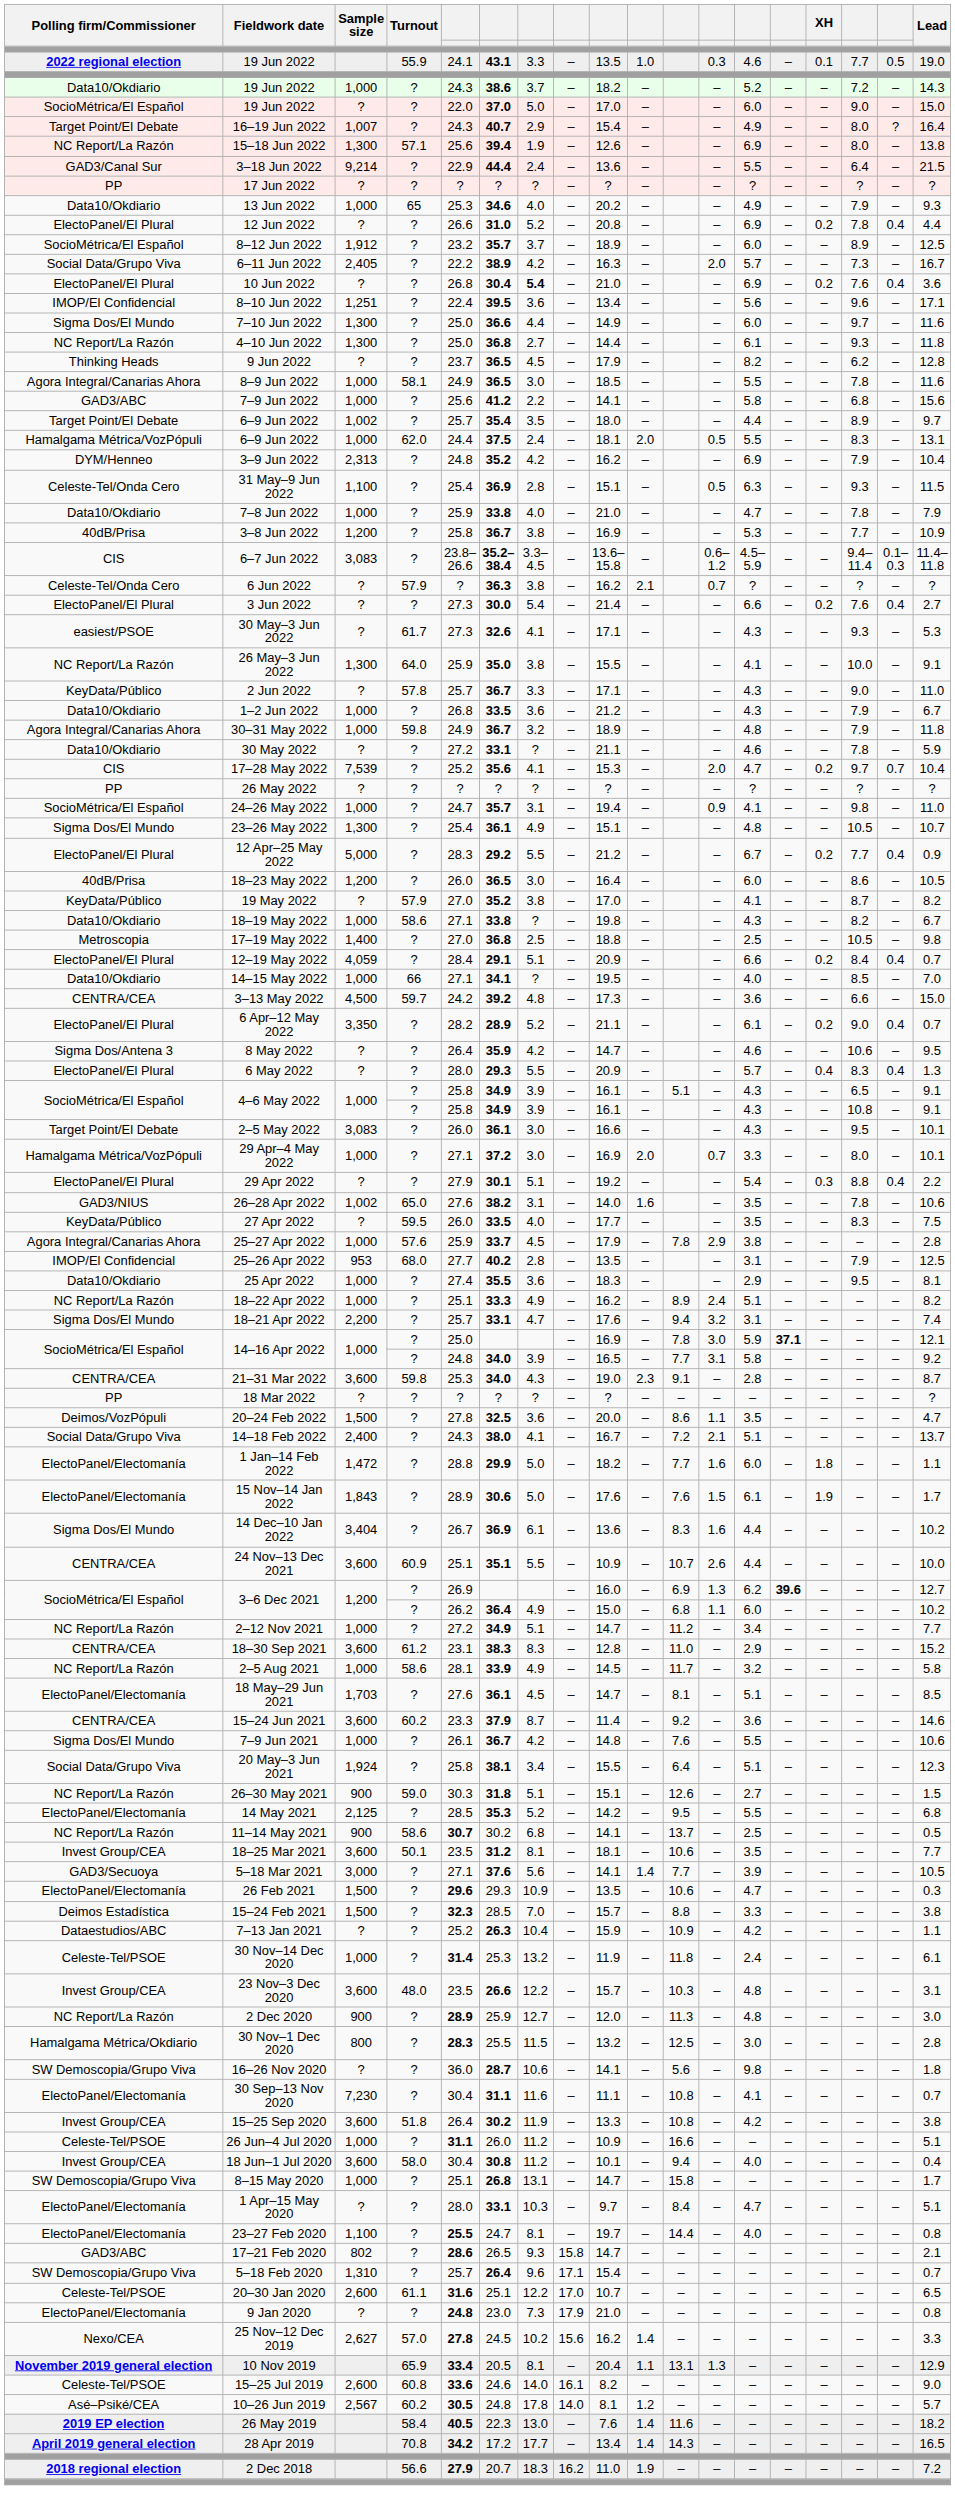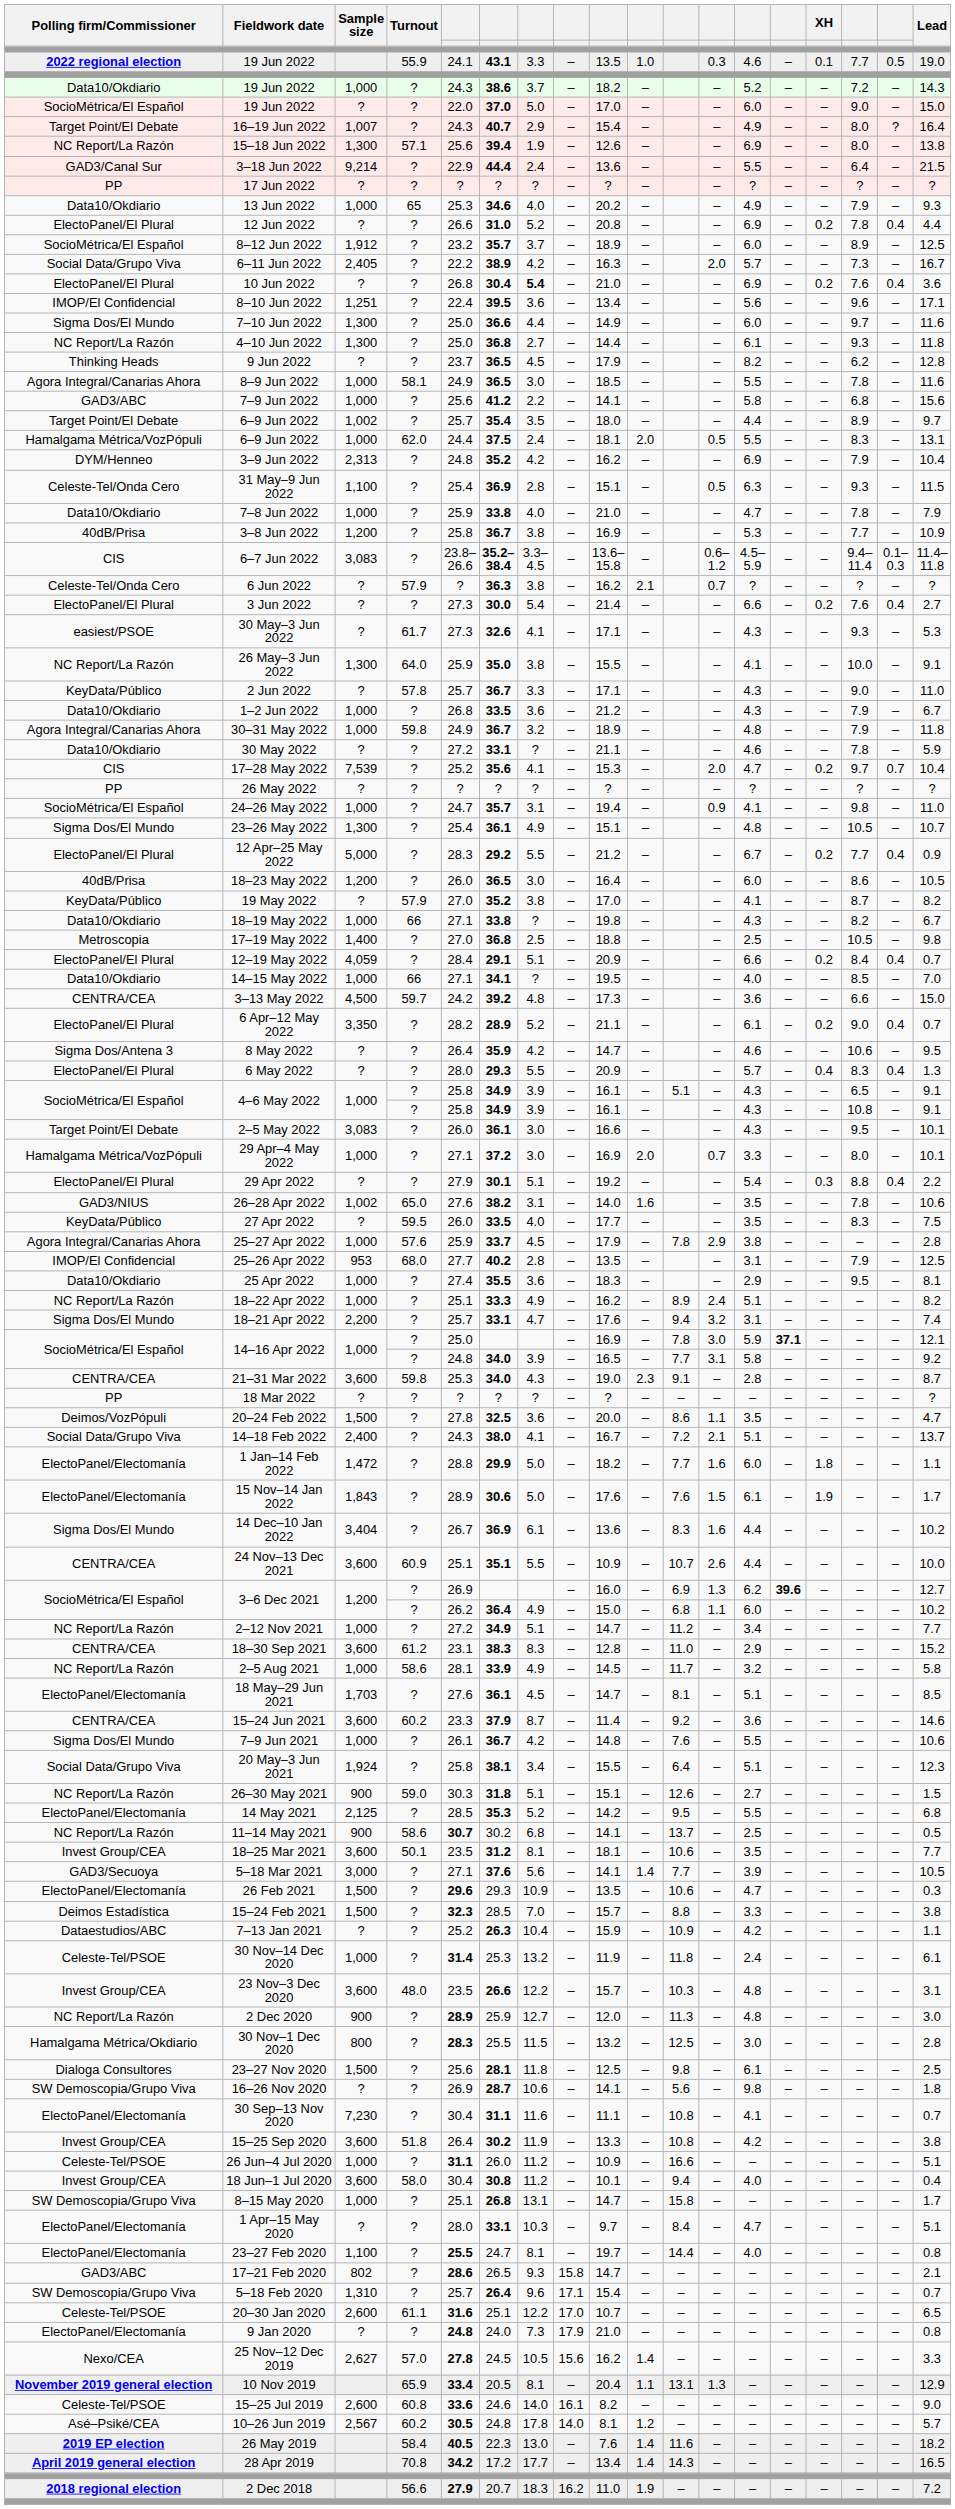(414, 920) 58.6 -> (414, 920) 66
+ row: (114, 2069)
(460, 2069) 36.0 -> (460, 2089) 26.9
(498, 2312) 23.0 -> (498, 2332) 24.0
(535, 2338) 10.2 -> (535, 2358) 10.5
